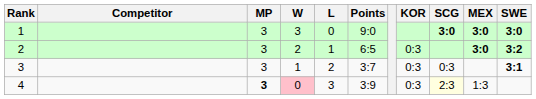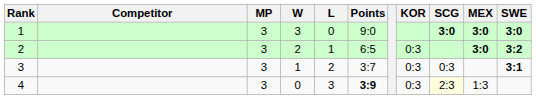(264, 85) bold -> (264, 85) normal
(298, 85) pink background -> (298, 85) no background
(368, 85) normal -> (368, 85) bold
